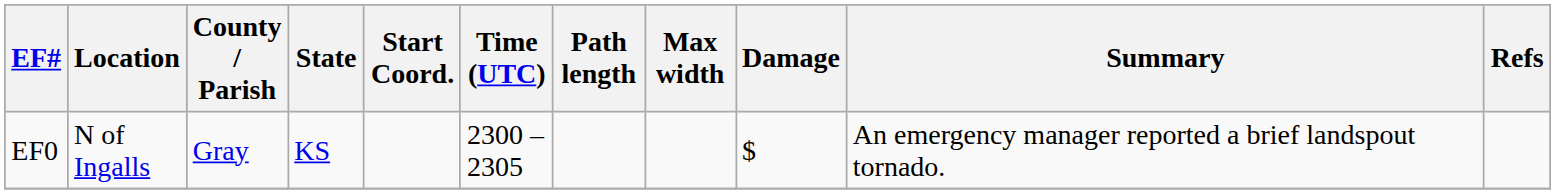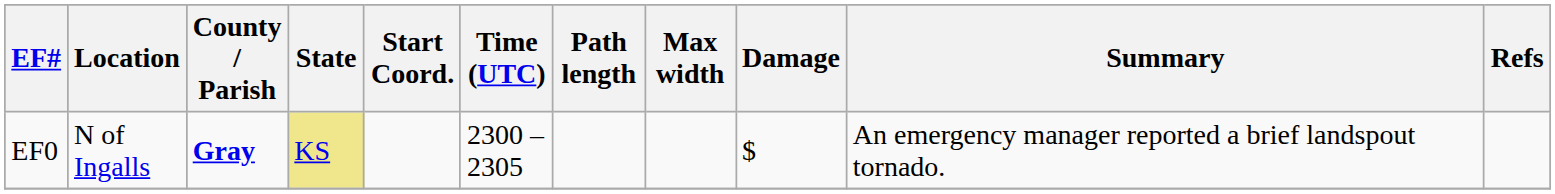(221, 149) normal -> (224, 149) bold
(312, 149) no background -> (312, 149) khaki background
